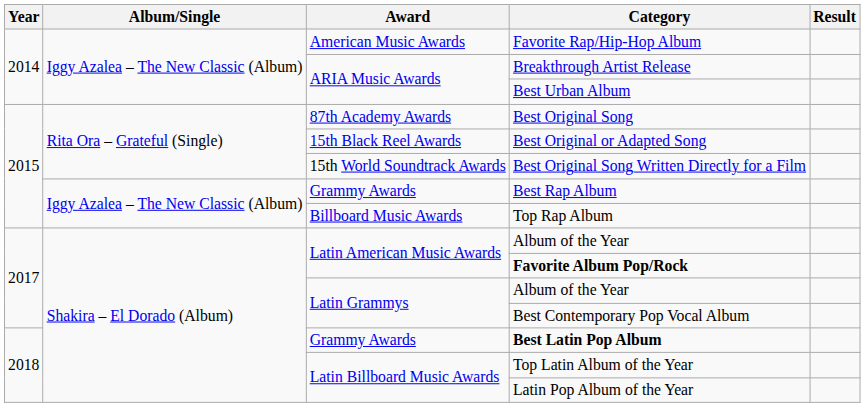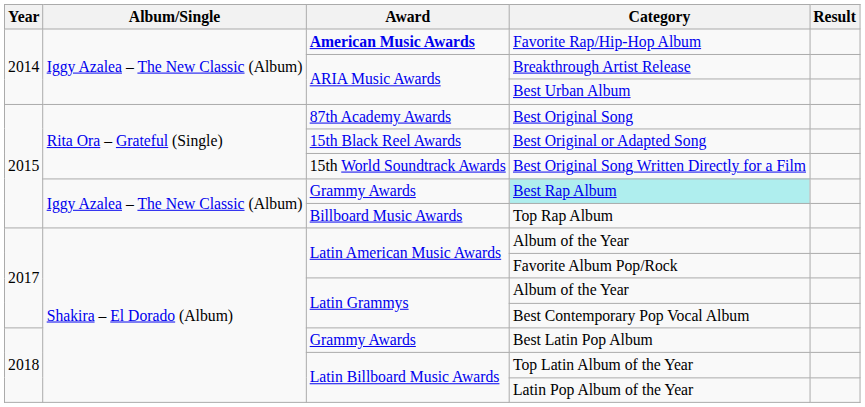(387, 41) normal -> (392, 41) bold
(565, 191) no background -> (565, 191) paleturquoise background
(601, 265) bold -> (595, 265) normal
(587, 340) bold -> (583, 340) normal
